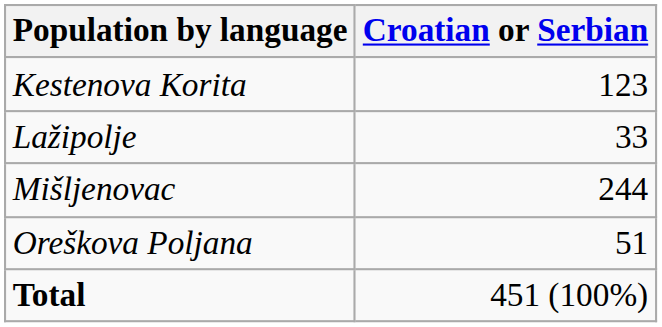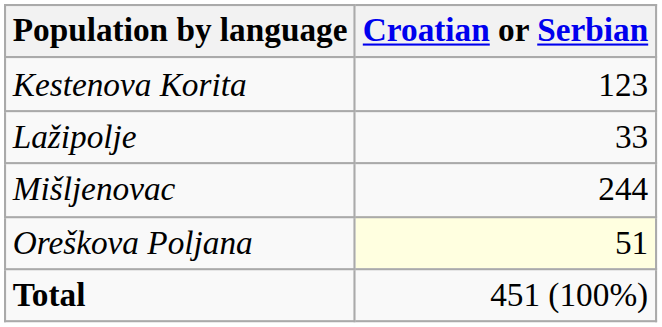(632, 242) no background -> (632, 242) lightyellow background
